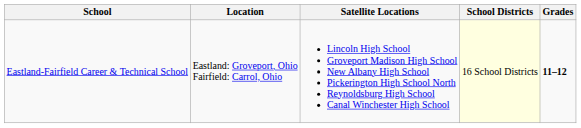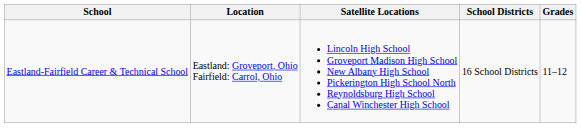(500, 71) lightyellow background -> (500, 71) no background
(555, 71) bold -> (555, 71) normal
